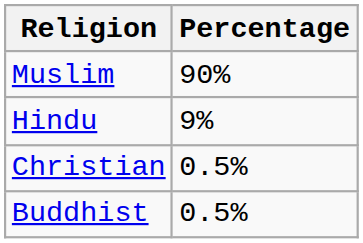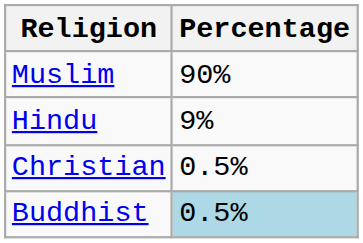(213, 214) no background -> (213, 214) lightblue background
